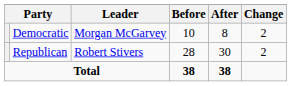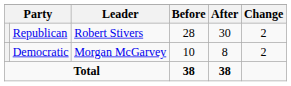rows swapped: (40, 52) <-> (41, 33)
